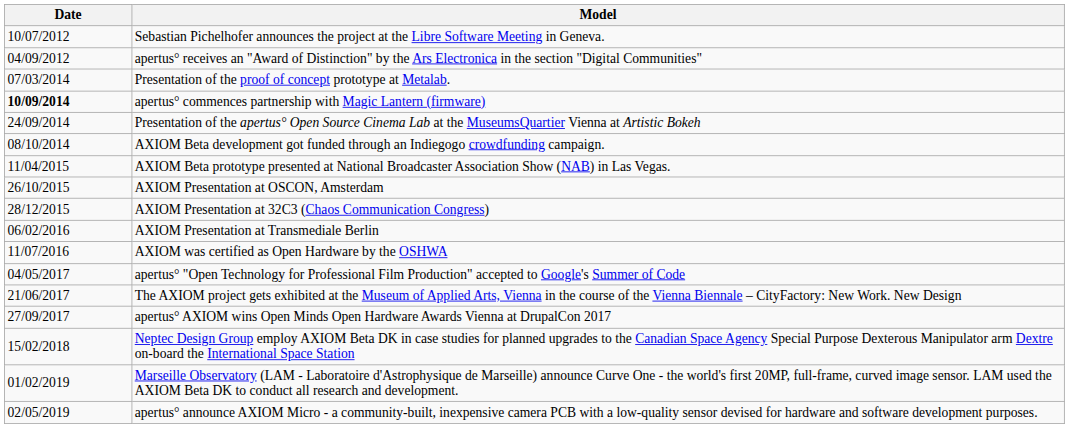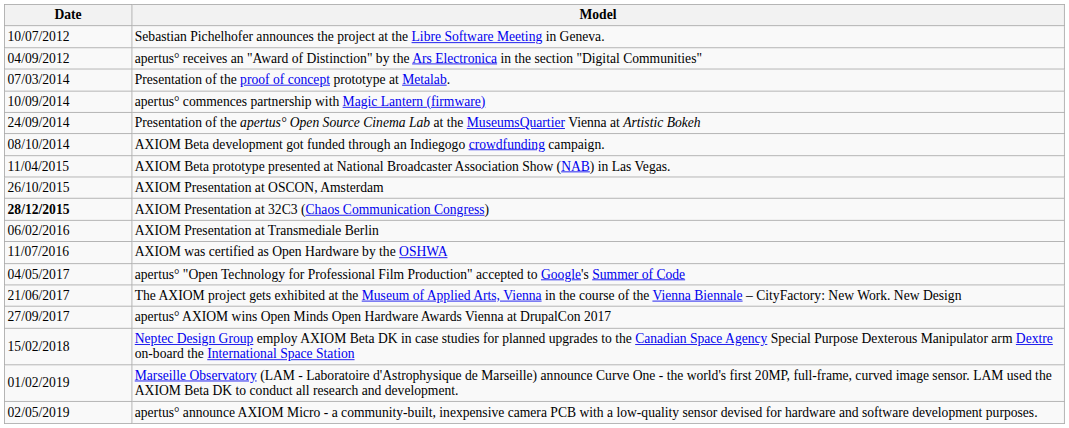(39, 101) bold -> (39, 101) normal
(39, 209) normal -> (39, 209) bold
